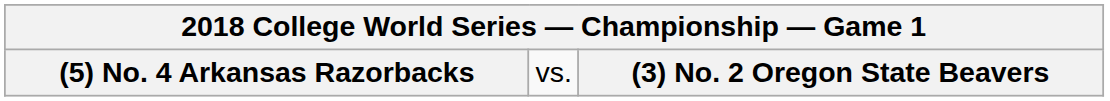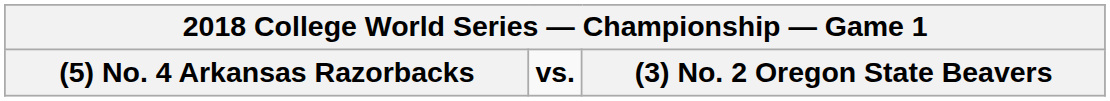(554, 72) normal -> (555, 72) bold
